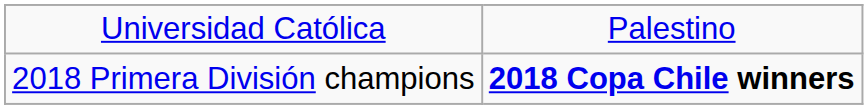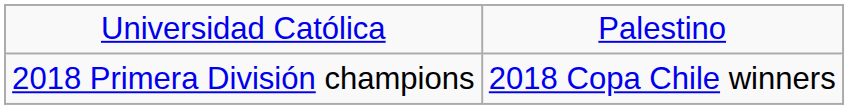(672, 78) bold -> (662, 78) normal
